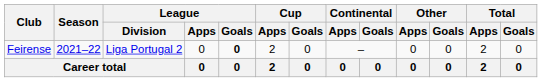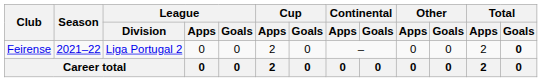(237, 49) bold -> (237, 49) normal
(519, 49) normal -> (519, 49) bold
